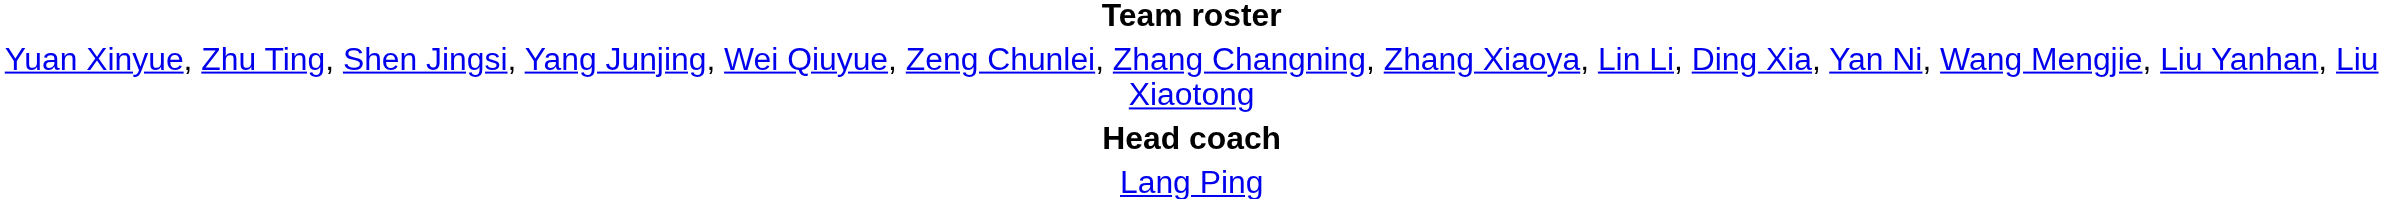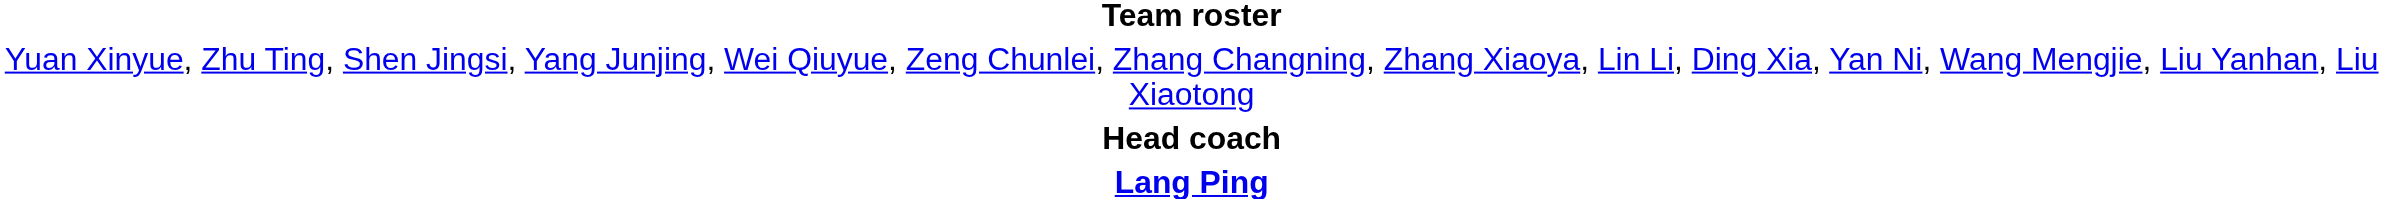(1192, 182) normal -> (1192, 182) bold
